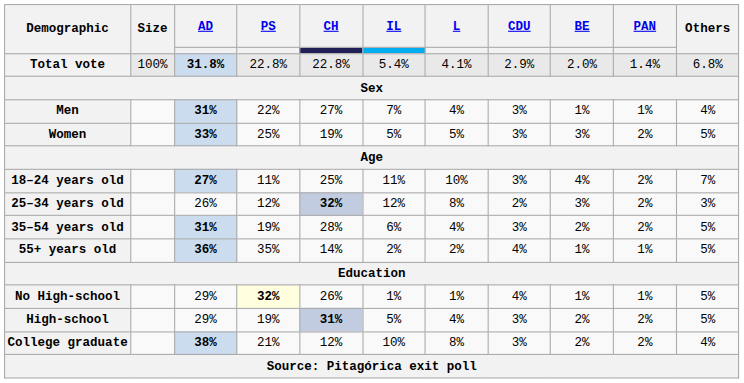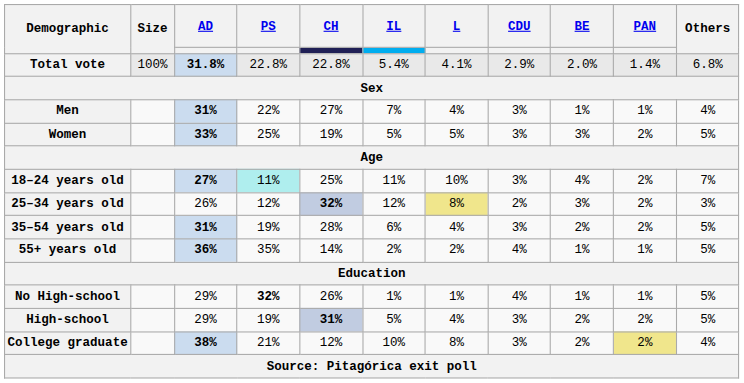(268, 181) no background -> (268, 181) paleturquoise background
(457, 204) no background -> (457, 204) khaki background
(268, 296) lightyellow background -> (268, 296) no background
(645, 343) no background -> (645, 343) khaki background
